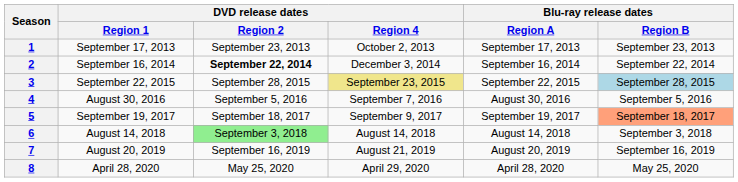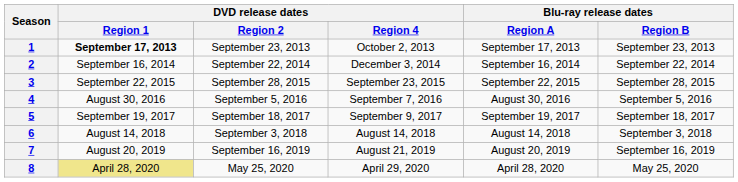(126, 47) normal -> (126, 47) bold
(261, 64) bold -> (261, 64) normal
(396, 82) khaki background -> (396, 82) no background
(666, 82) lightblue background -> (666, 82) no background
(666, 116) lightsalmon background -> (666, 116) no background
(261, 133) lightgreen background -> (261, 133) no background
(126, 168) no background -> (126, 168) khaki background
